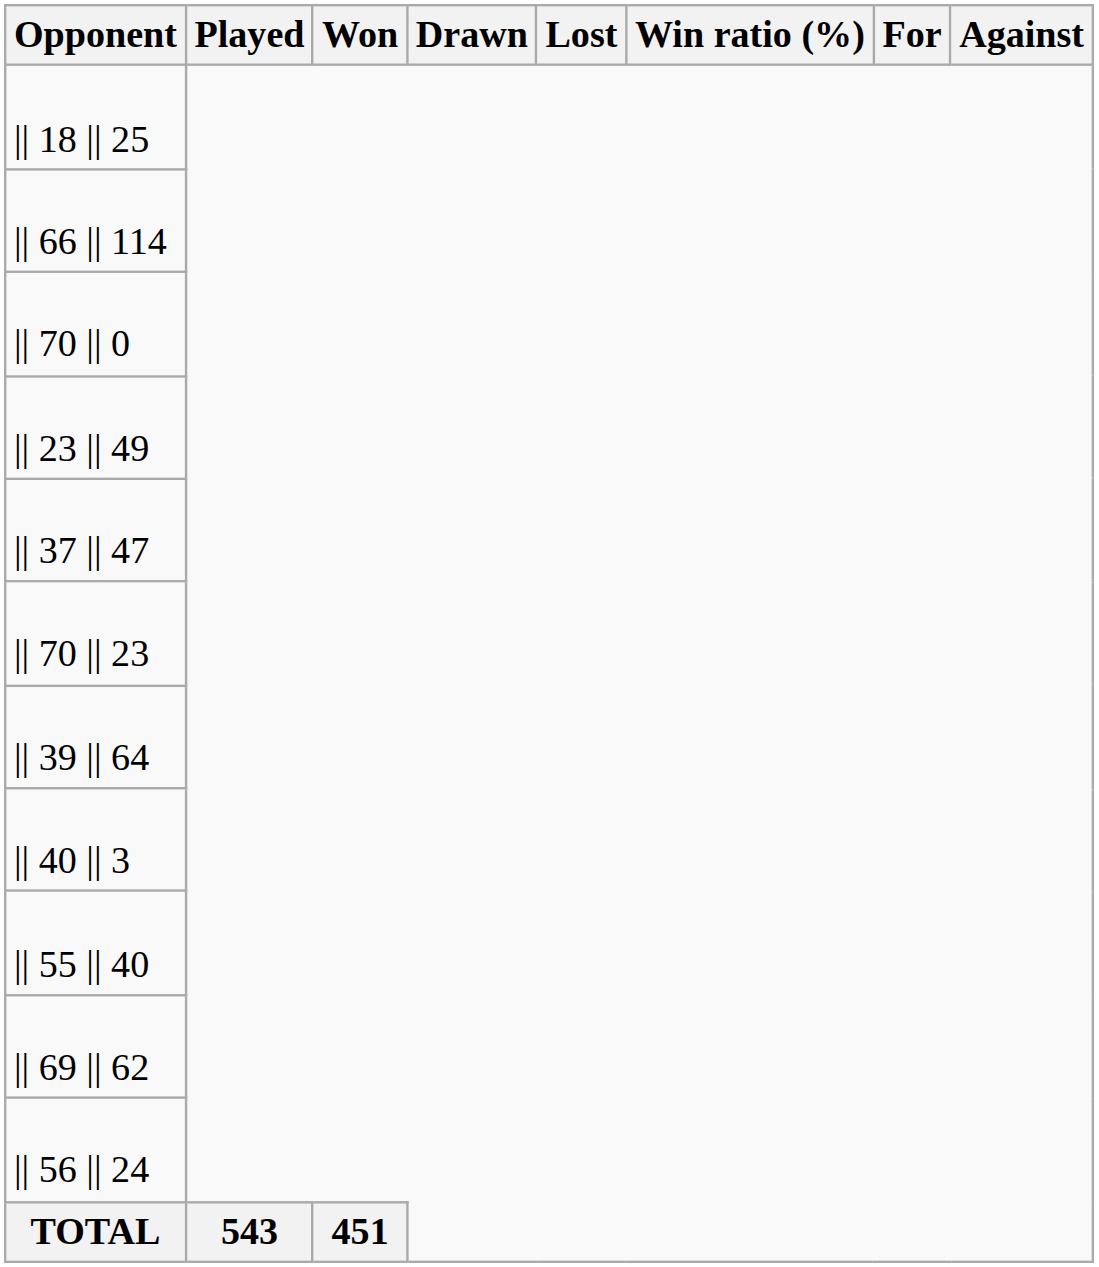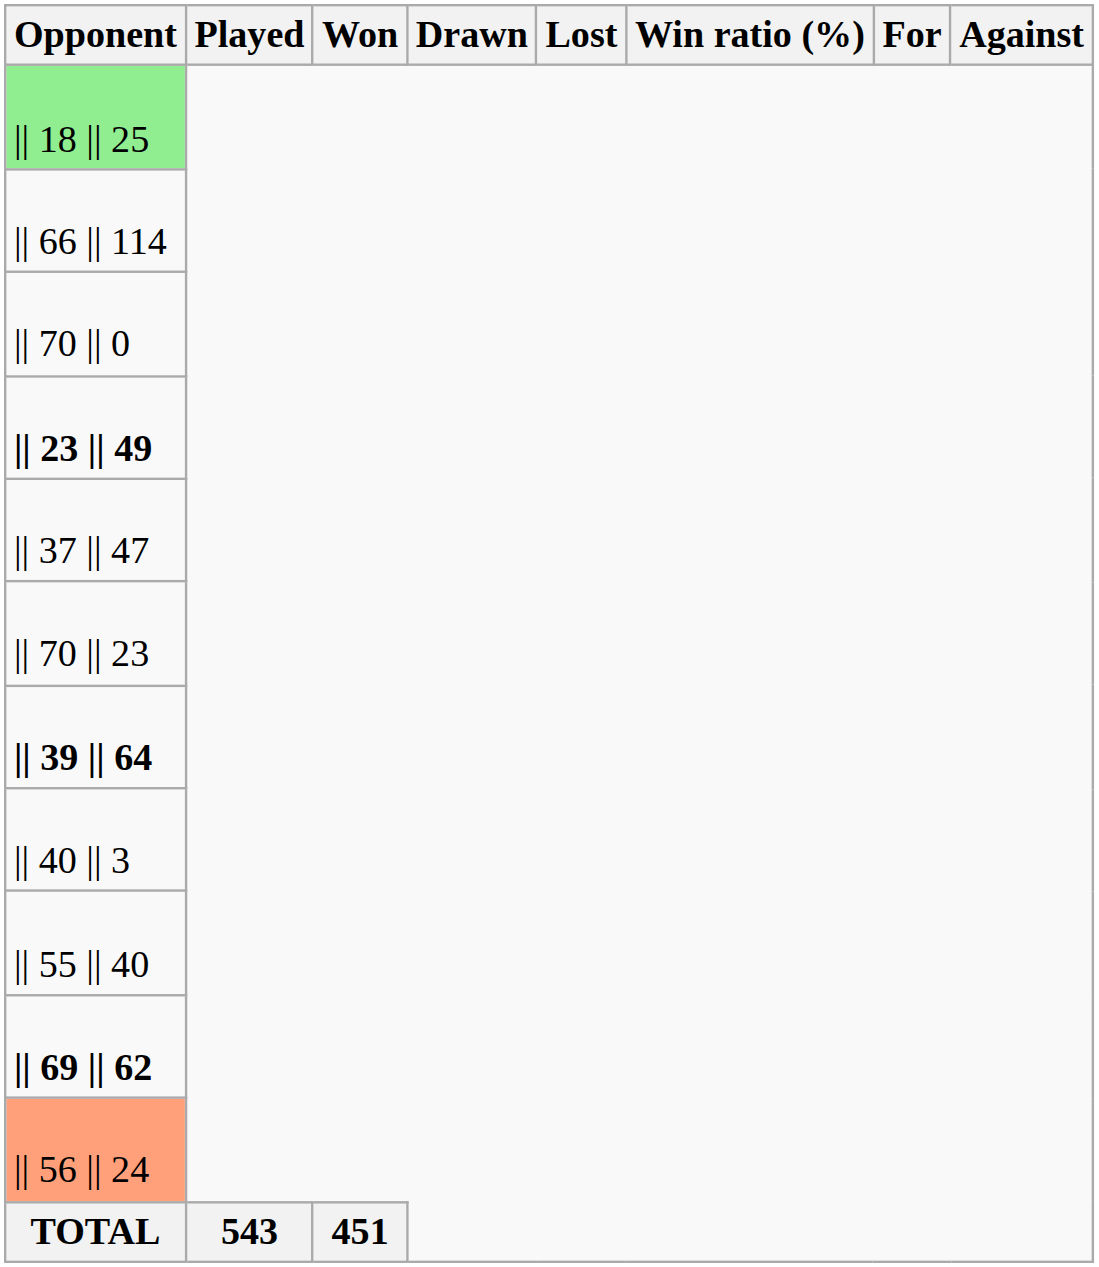(82, 137) no background -> (82, 137) lightgreen background
(82, 447) normal -> (83, 447) bold
(82, 757) normal -> (83, 757) bold
(82, 1067) normal -> (83, 1067) bold
(82, 1170) no background -> (82, 1170) lightsalmon background
